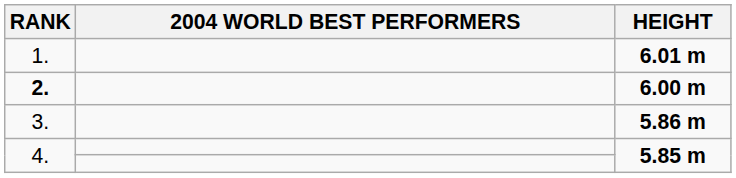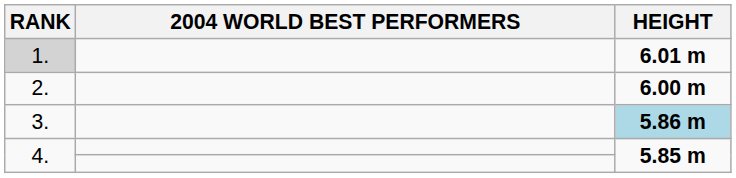(40, 55) no background -> (40, 55) lightgrey background
(40, 89) bold -> (40, 89) normal
(673, 122) no background -> (673, 122) lightblue background
